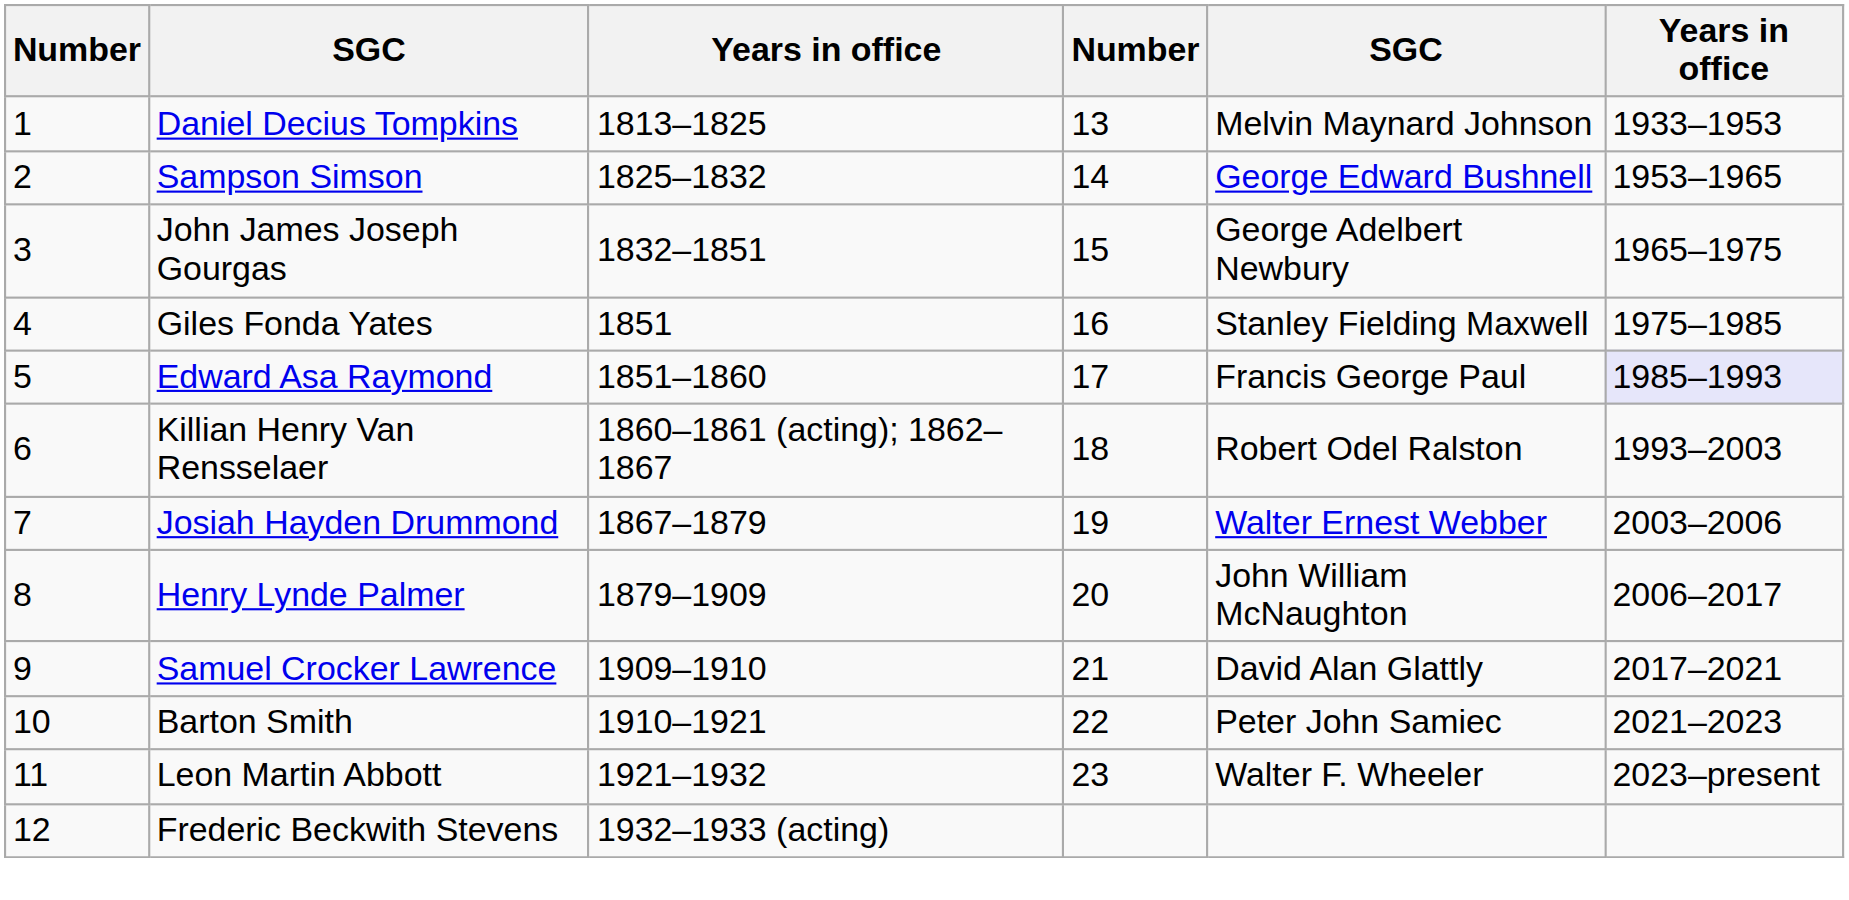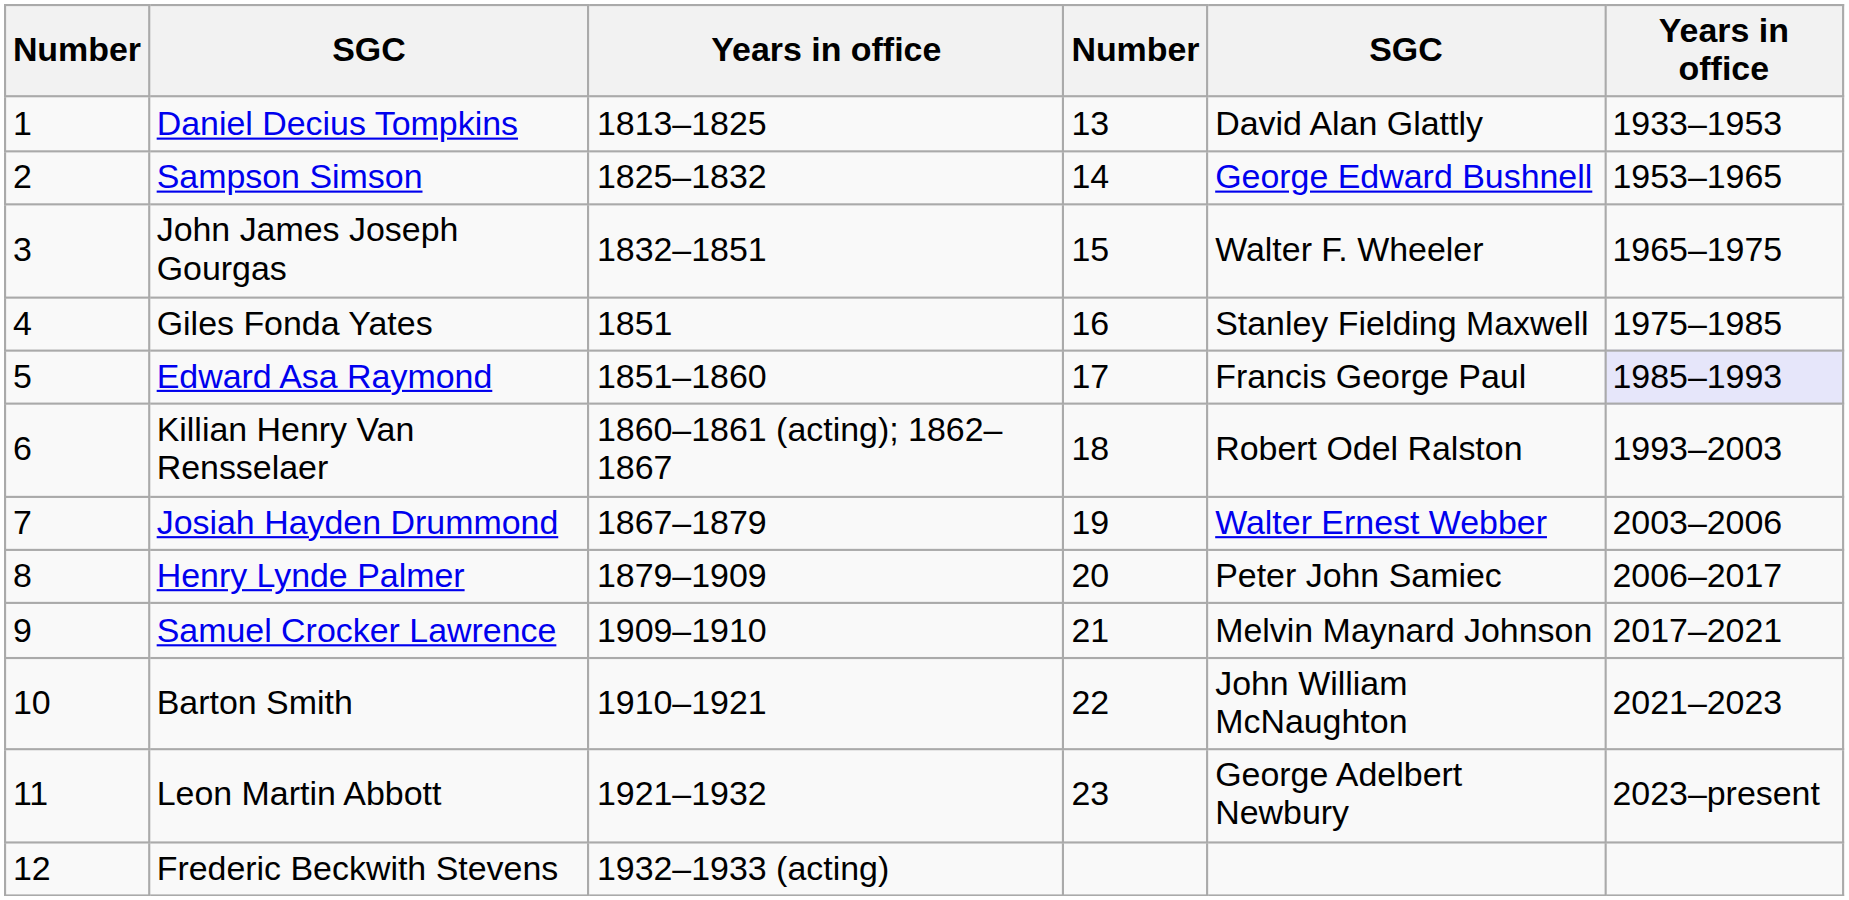(1404, 123) Melvin Maynard Johnson -> (1349, 123) David Alan Glattly
(1339, 250) George Adelbert Newbury -> (1349, 250) Walter F. Wheeler
(1311, 595) John William McNaughton -> (1358, 576) Peter John Samiec
(1349, 668) David Alan Glattly -> (1404, 630) Melvin Maynard Johnson
(1358, 721) Peter John Samiec -> (1311, 702) John William McNaughton
(1349, 775) Walter F. Wheeler -> (1339, 794) George Adelbert Newbury
